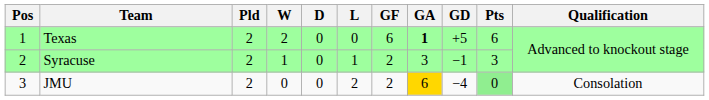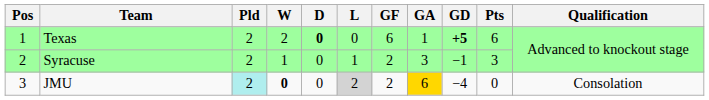(319, 38) normal -> (319, 38) bold
(425, 38) bold -> (425, 38) normal
(460, 38) normal -> (460, 38) bold
(249, 83) no background -> (249, 83) paleturquoise background
(284, 83) normal -> (284, 83) bold
(354, 83) no background -> (354, 83) lightgrey background
(495, 83) lightgreen background -> (495, 83) no background
